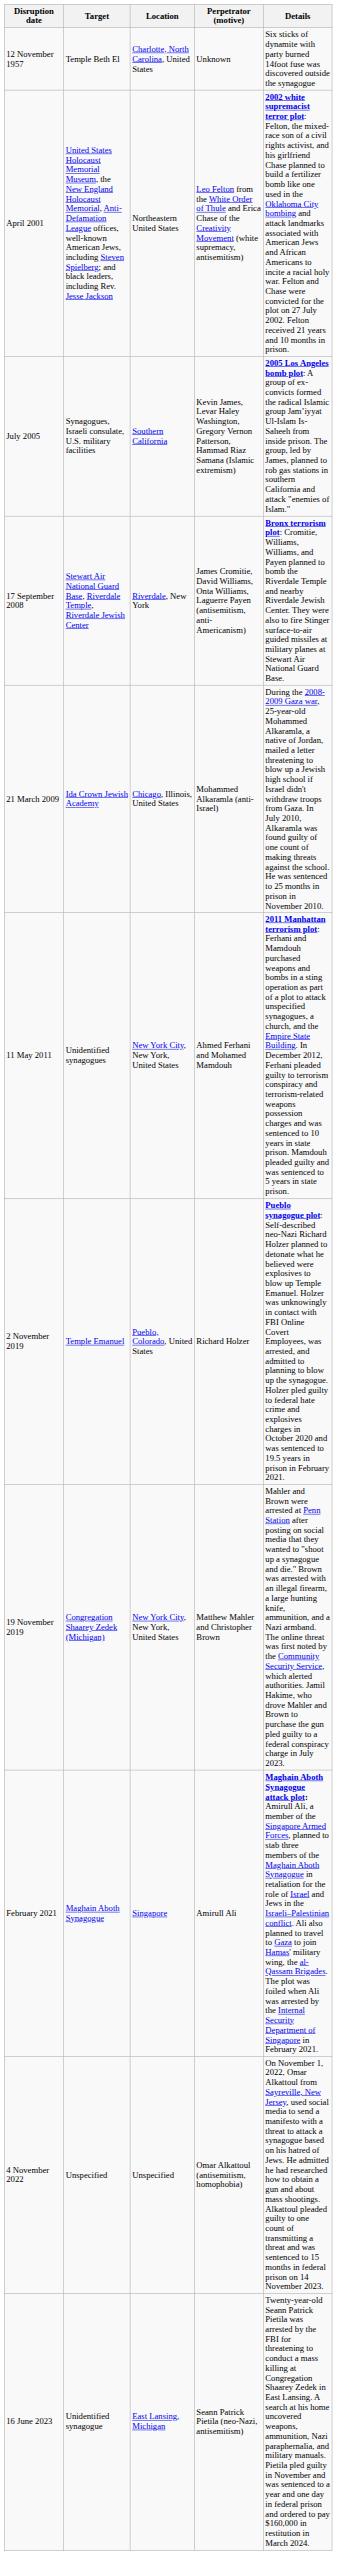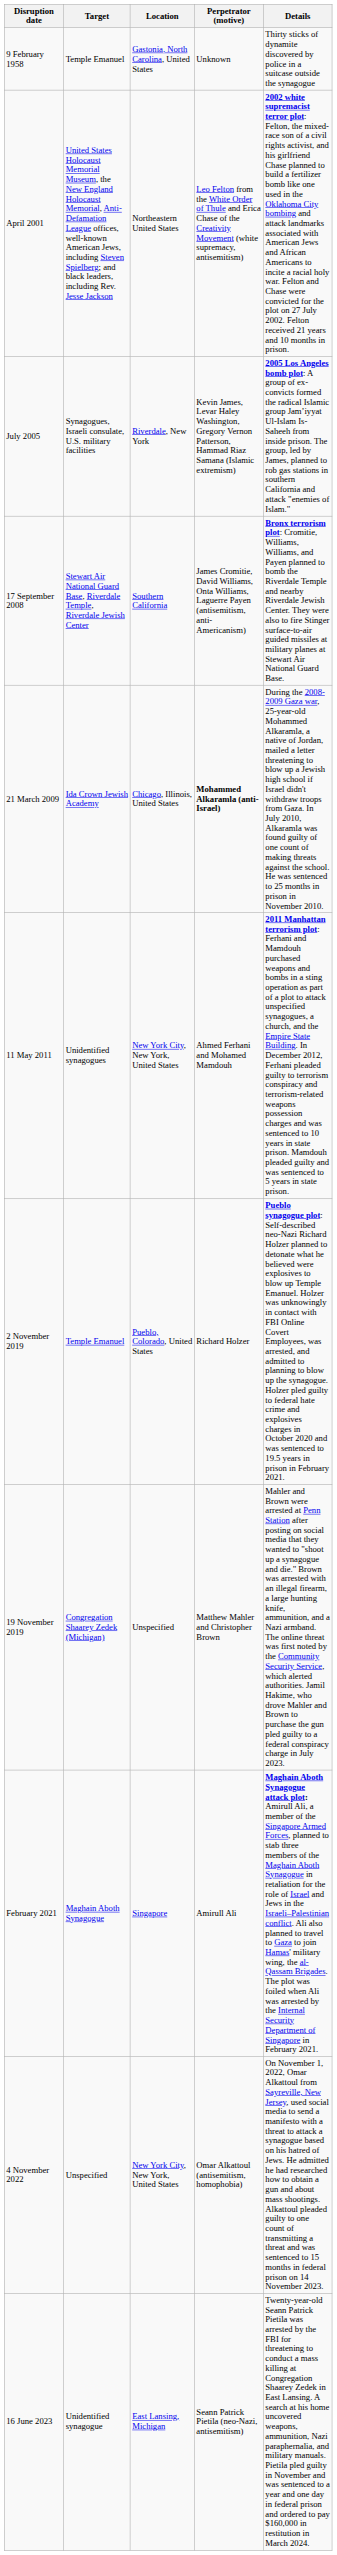- row: (30, 59)
+ row: (25, 59)
(150, 436) Southern California -> (159, 436) Riverdale, New York
(159, 600) Riverdale, New York -> (150, 600) Southern California
(225, 799) normal -> (227, 799) bold
(159, 1627) New York City, New York, United States -> (153, 1627) Unspecified
(153, 2174) Unspecified -> (159, 2174) New York City, New York, United States
